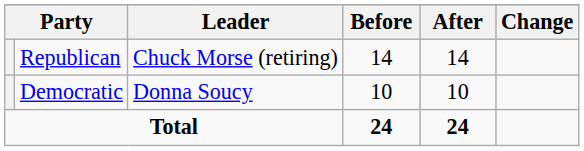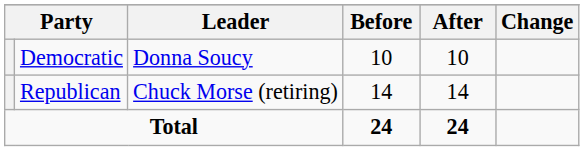rows swapped: (70, 57) <-> (71, 92)
